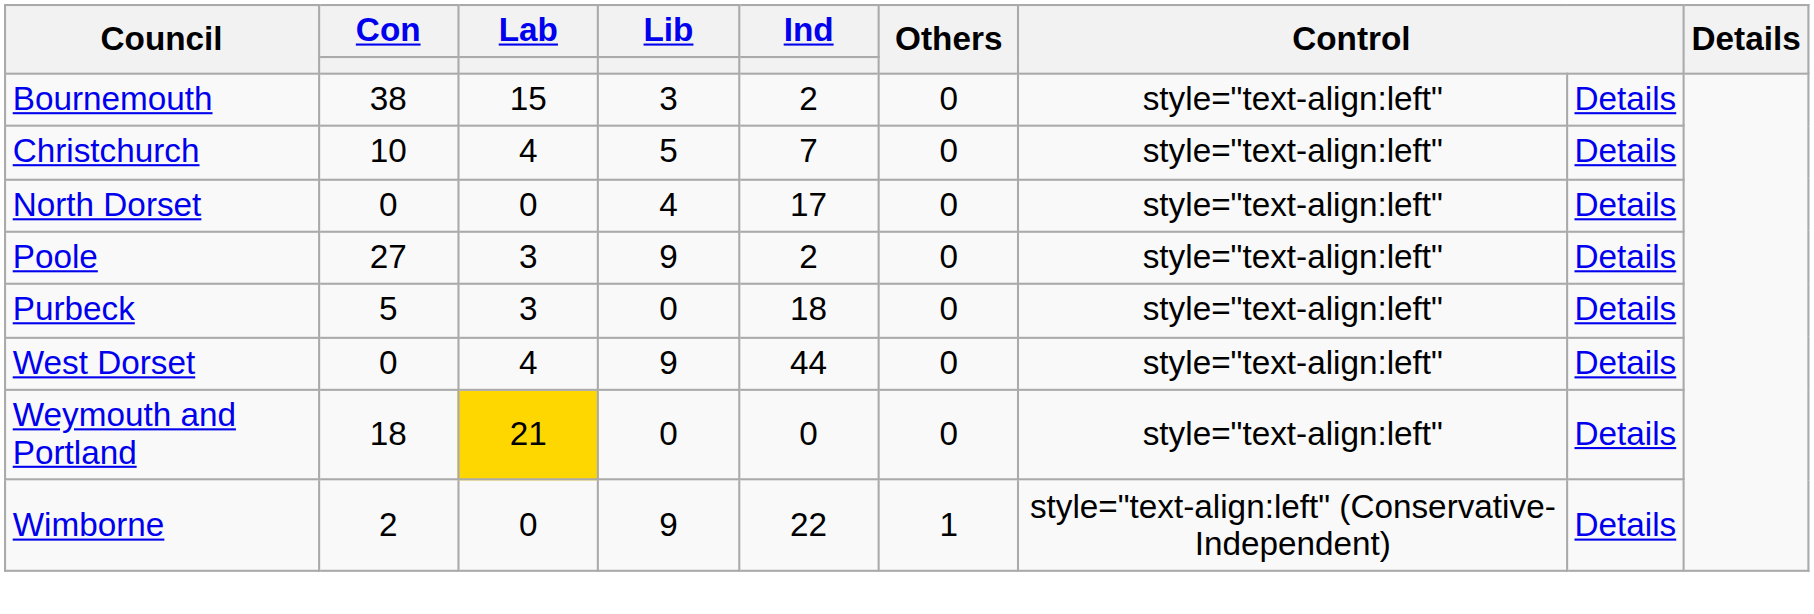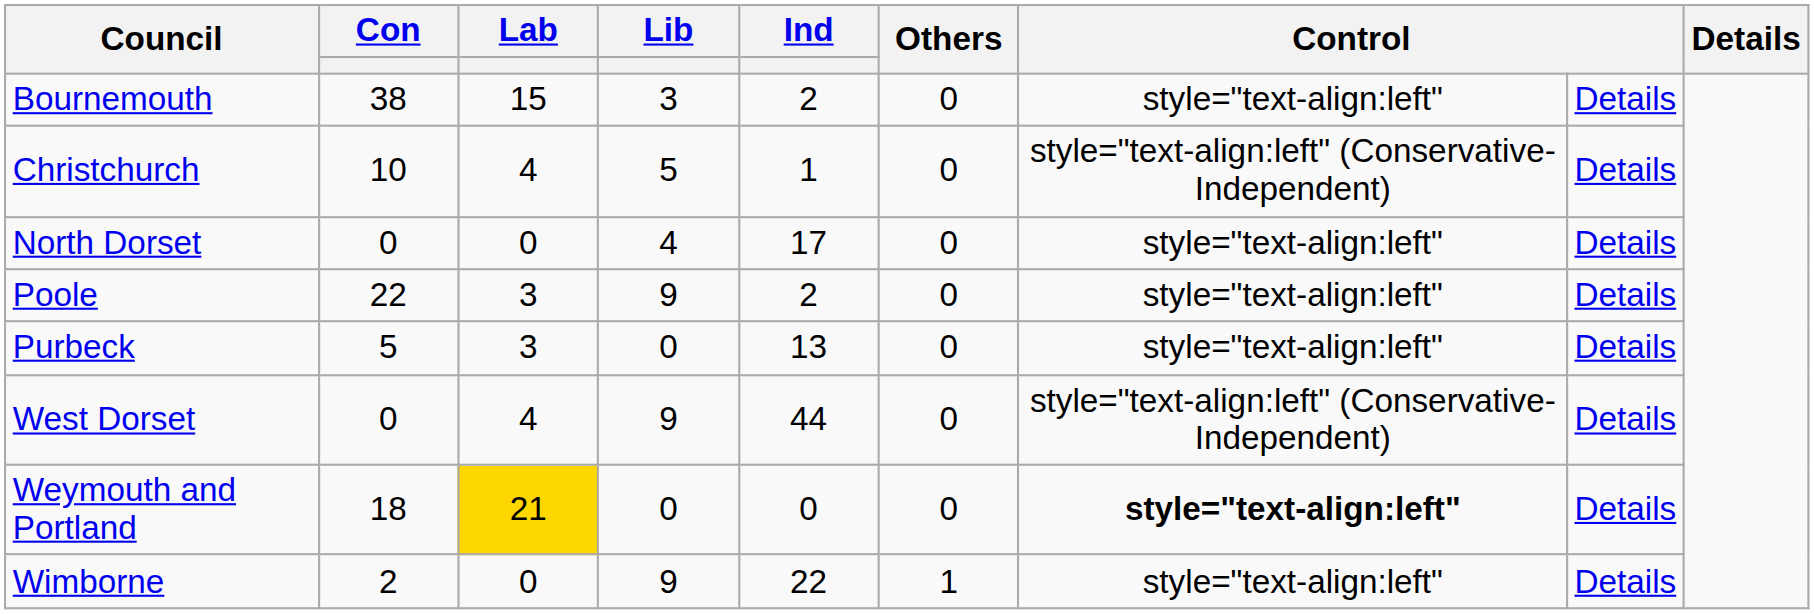(809, 151) 7 -> (809, 170) 1
(1293, 151) style="text-align:left" -> (1293, 170) style="text-align:left" (Conservative-Independent)
(388, 257) 27 -> (388, 294) 22
(809, 310) 18 -> (809, 347) 13
(1293, 362) style="text-align:left" -> (1293, 419) style="text-align:left" (Conservative-Independent)
(1293, 434) normal -> (1293, 509) bold
(1293, 524) style="text-align:left" (Conservative-Independent) -> (1293, 580) style="text-align:left"
